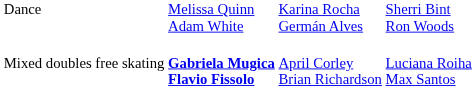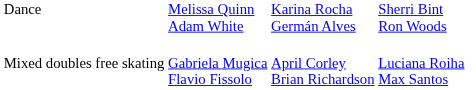(221, 71) bold -> (218, 71) normal
